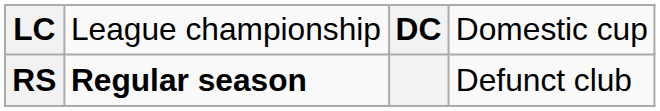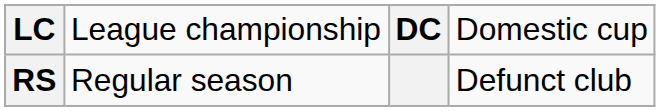(189, 79) bold -> (182, 79) normal
